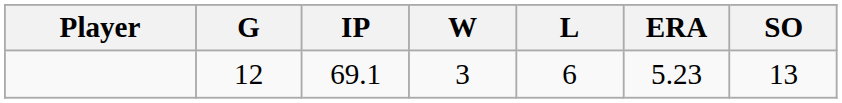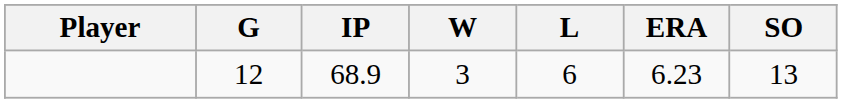(356, 73) 69.1 -> (356, 73) 68.9
(677, 73) 5.23 -> (677, 73) 6.23
